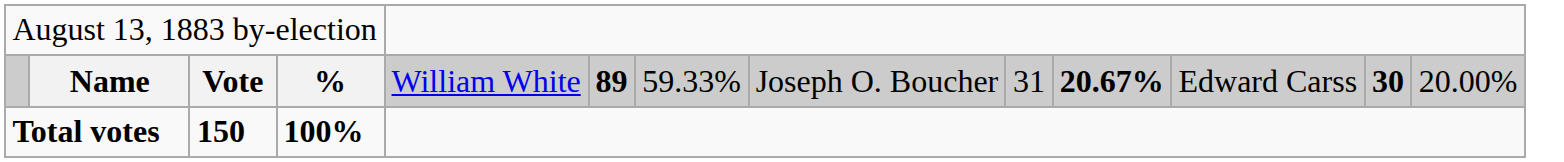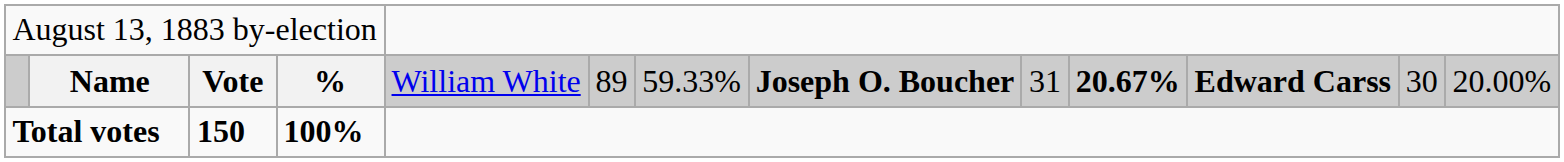(611, 80) bold -> (611, 80) normal
(877, 80) normal -> (885, 80) bold
(1268, 80) normal -> (1293, 80) bold
(1388, 80) bold -> (1422, 80) normal
